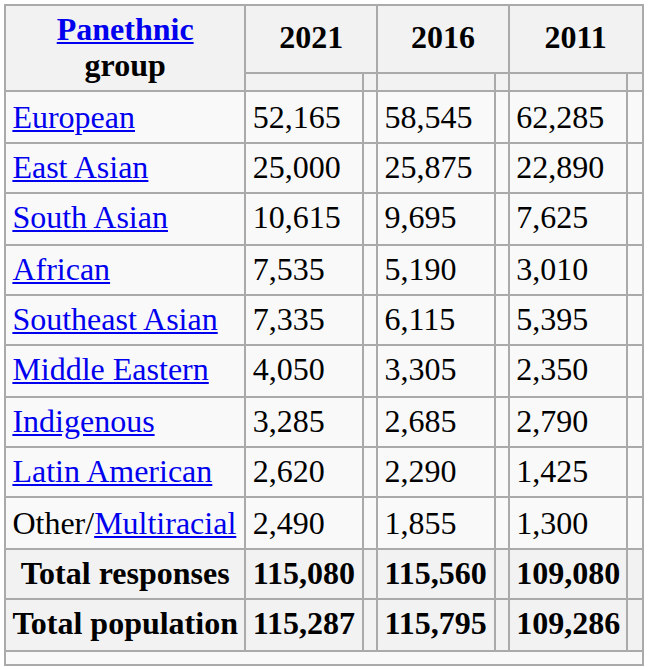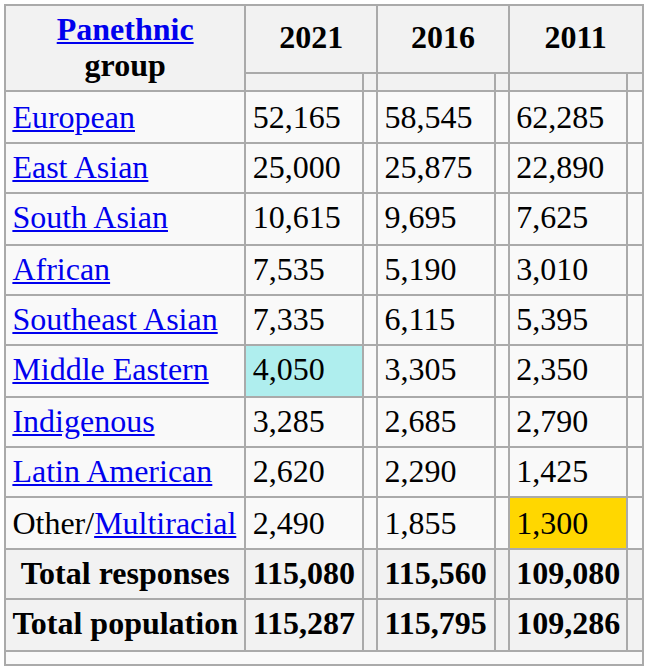(289, 370) no background -> (289, 370) paleturquoise background
(552, 522) no background -> (552, 522) gold background
